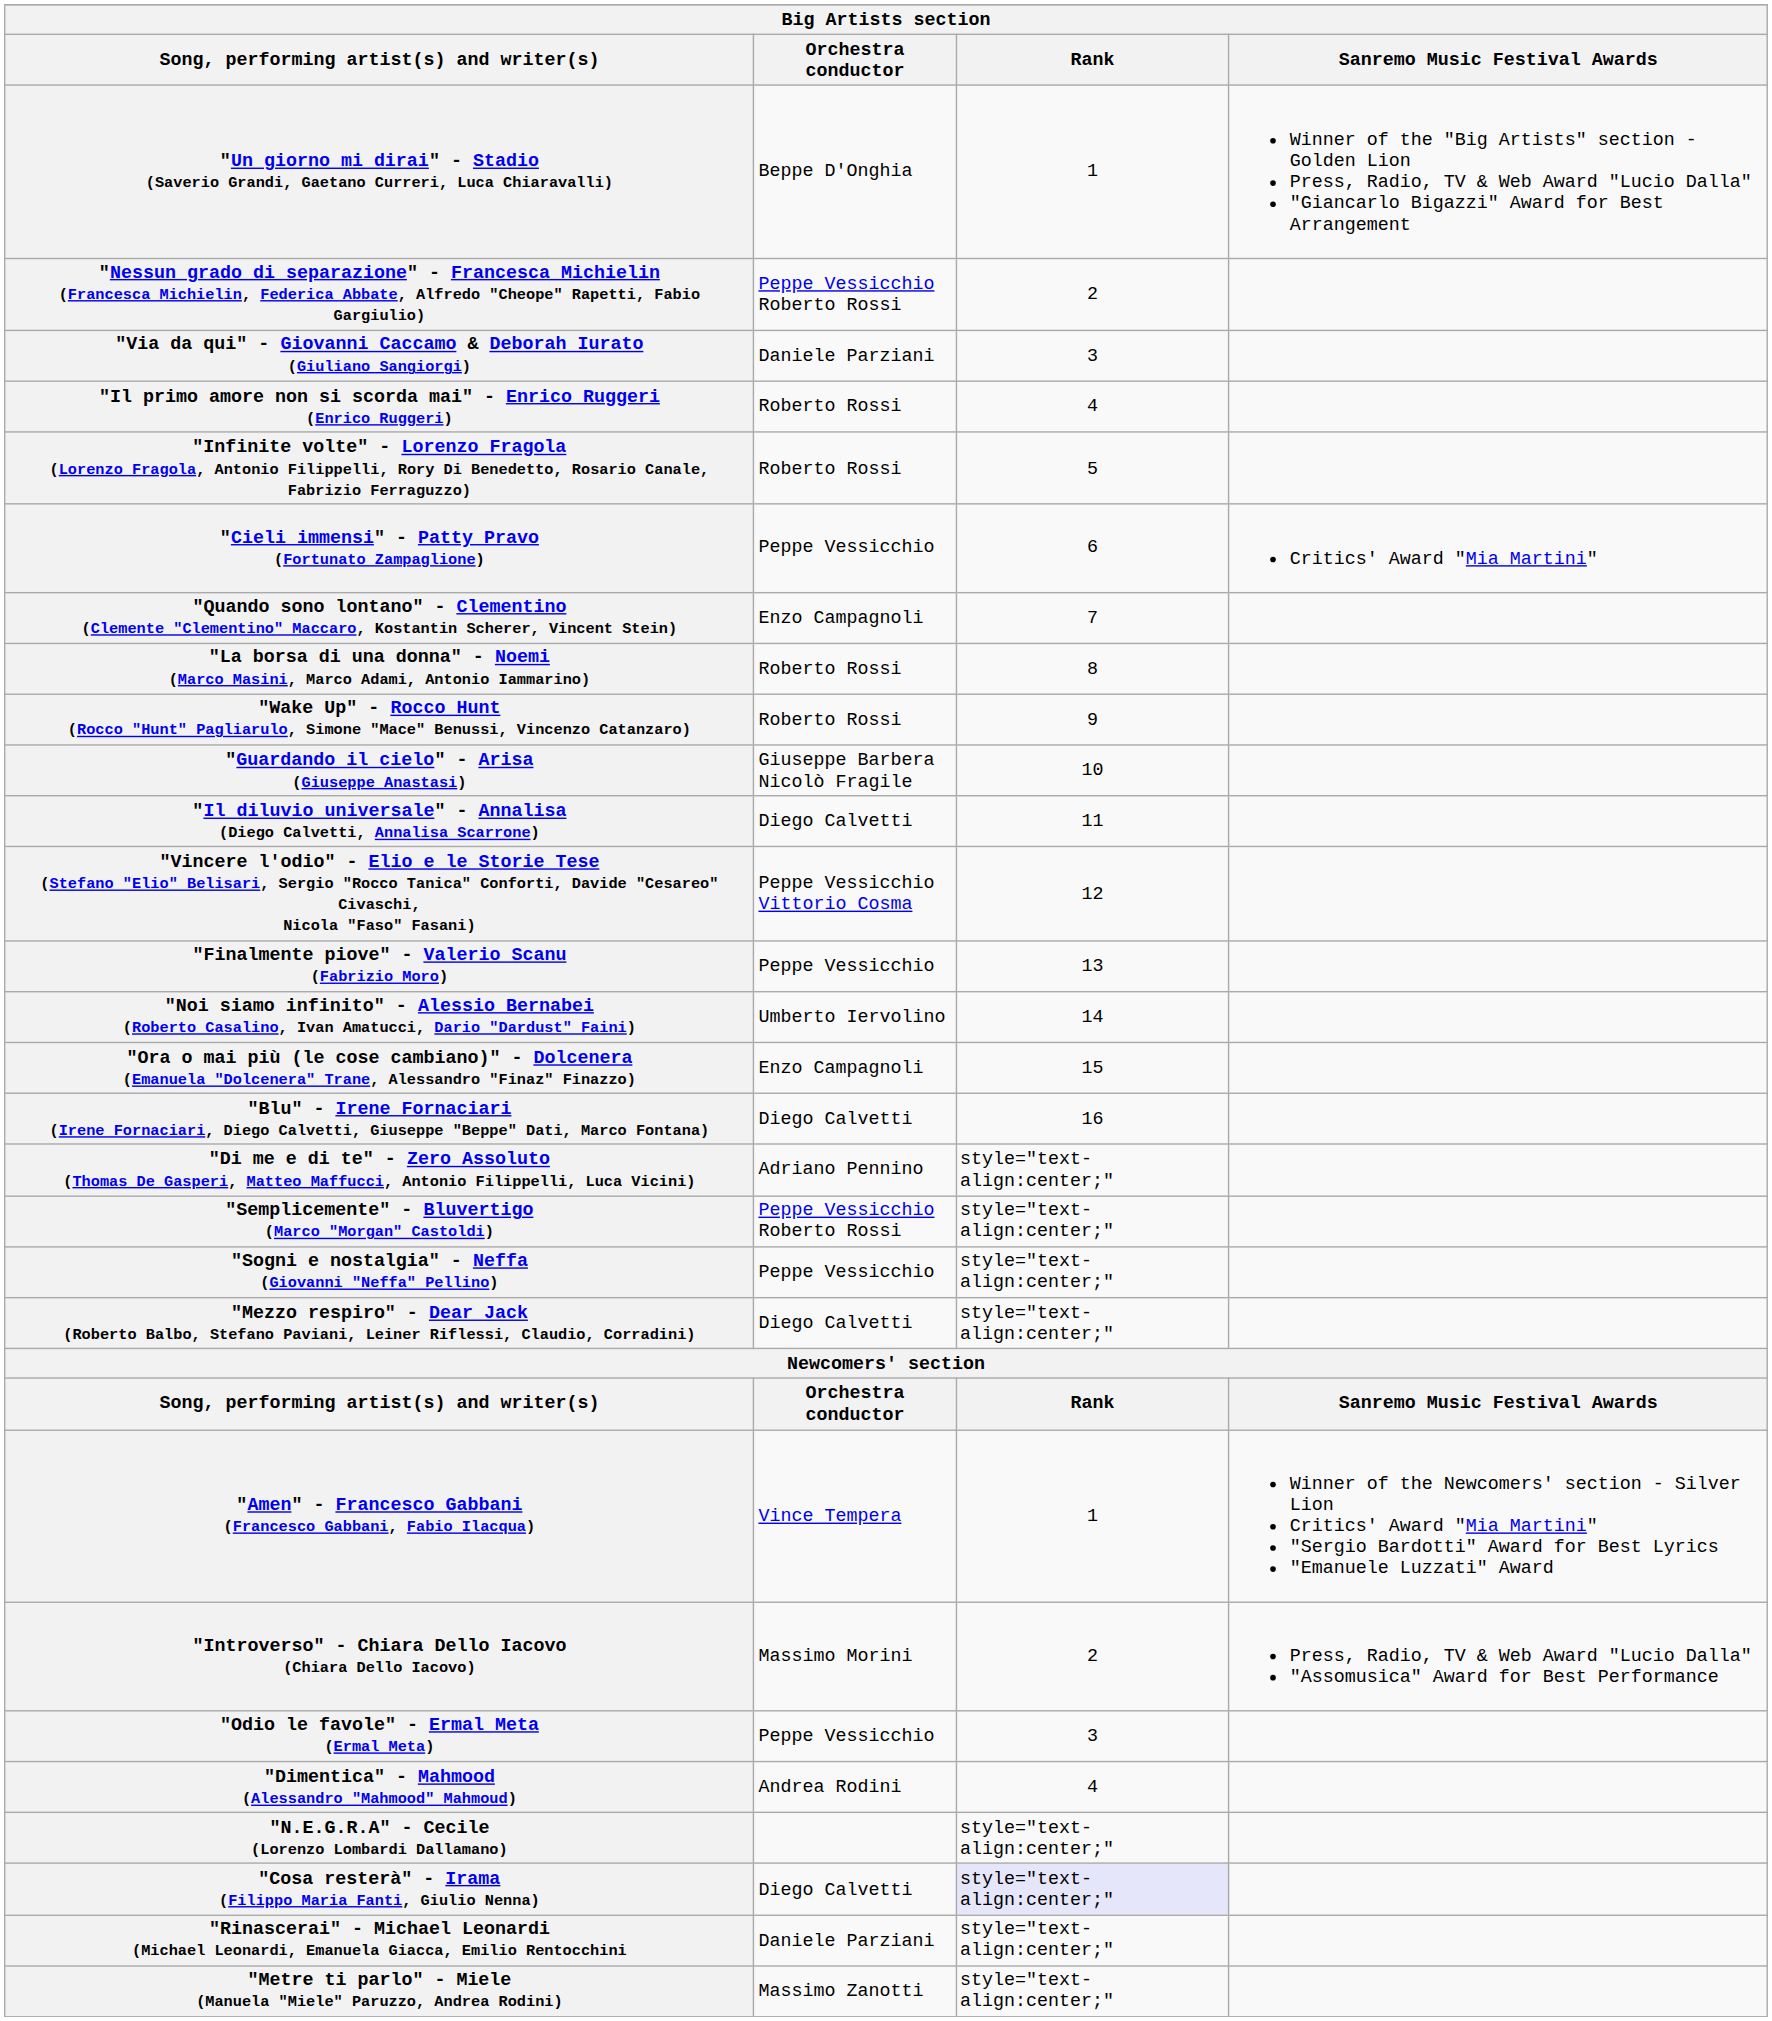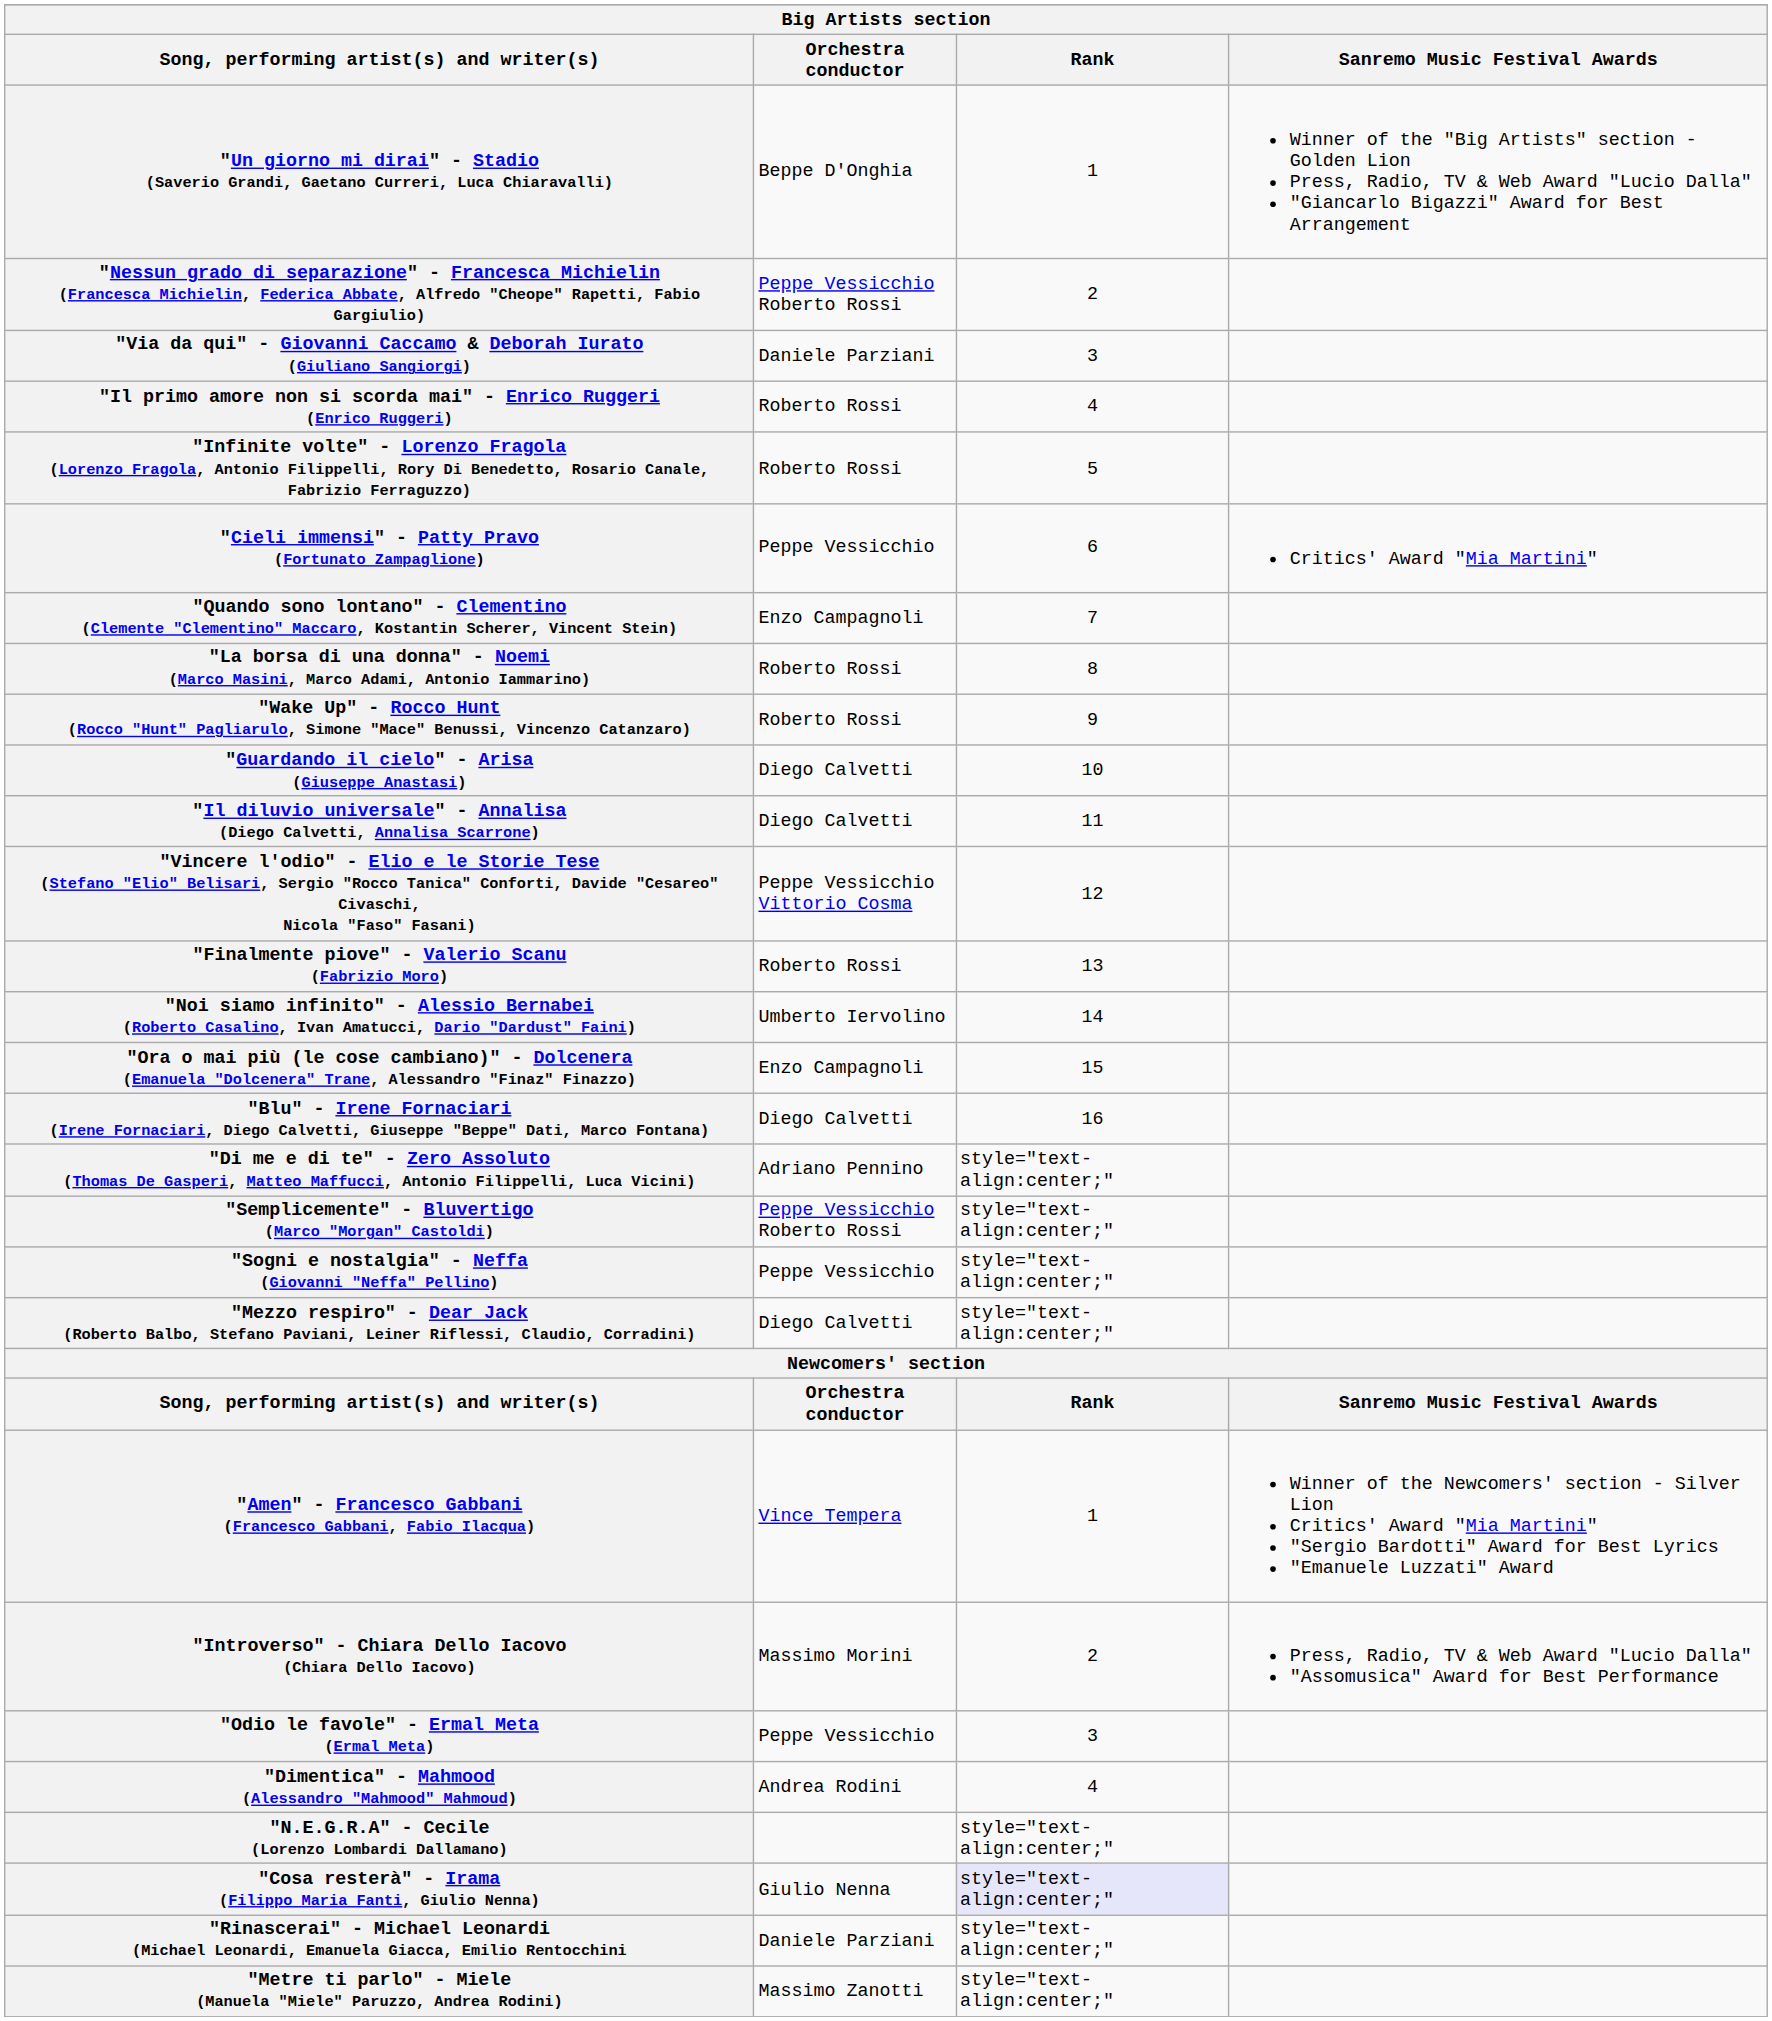(846, 771) Giuseppe Barbera Nicolò Fragile -> (835, 771) Diego Calvetti
(846, 966) Peppe Vessicchio -> (830, 966) Roberto Rossi
(835, 1889) Diego Calvetti -> (824, 1889) Giulio Nenna
